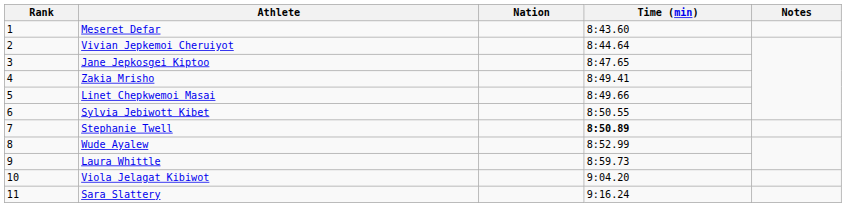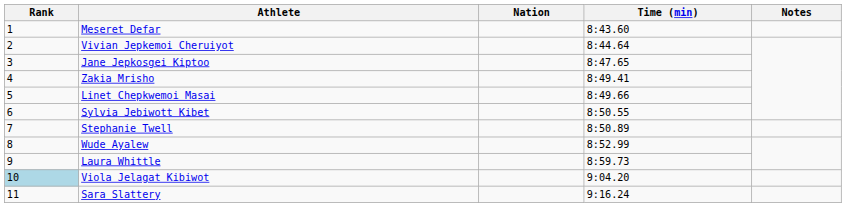(608, 128) bold -> (608, 128) normal
(13, 178) no background -> (13, 178) lightblue background
